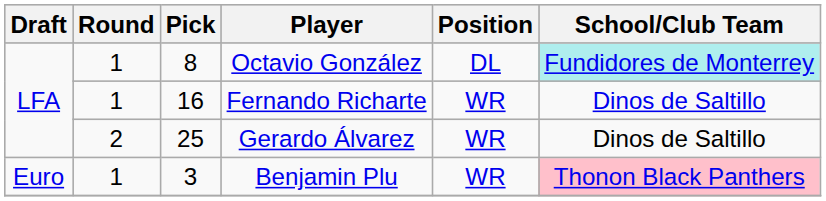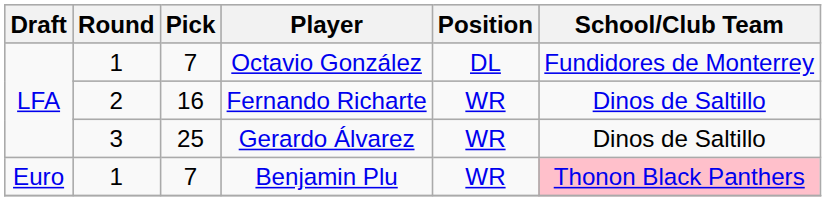(191, 62) 8 -> (191, 62) 7
(679, 62) paleturquoise background -> (679, 62) no background
(116, 101) 1 -> (116, 101) 2
(116, 139) 2 -> (116, 139) 3
(191, 177) 3 -> (191, 177) 7
